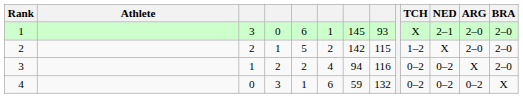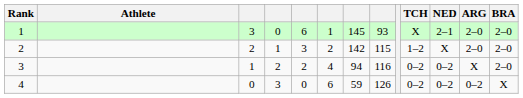(304, 48) 5 -> (304, 48) 3
(304, 84) 1 -> (304, 84) 0
(383, 84) 132 -> (383, 84) 126
